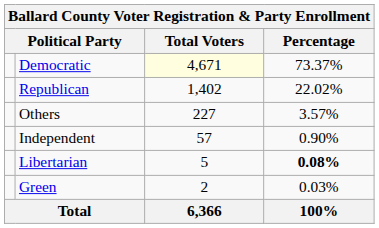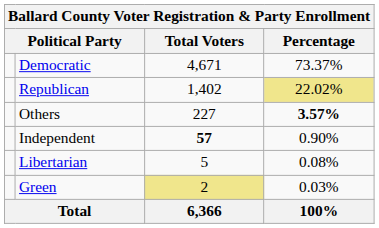(204, 65) lightyellow background -> (204, 65) no background
(319, 89) no background -> (319, 89) khaki background
(319, 114) normal -> (319, 114) bold
(204, 138) normal -> (204, 138) bold
(319, 162) bold -> (319, 162) normal
(204, 187) no background -> (204, 187) khaki background
